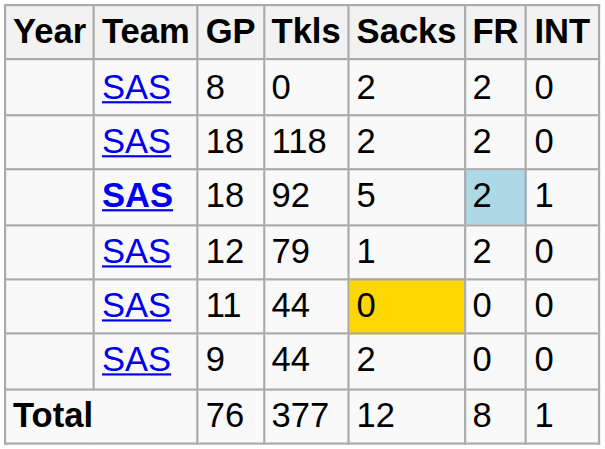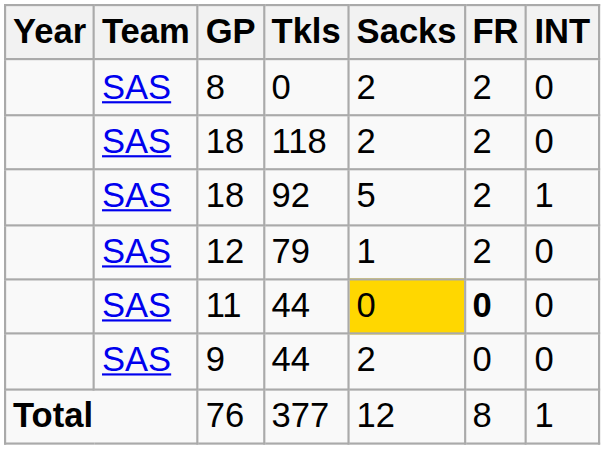(138, 196) bold -> (137, 196) normal
(482, 196) lightblue background -> (482, 196) no background
(482, 305) normal -> (482, 305) bold
